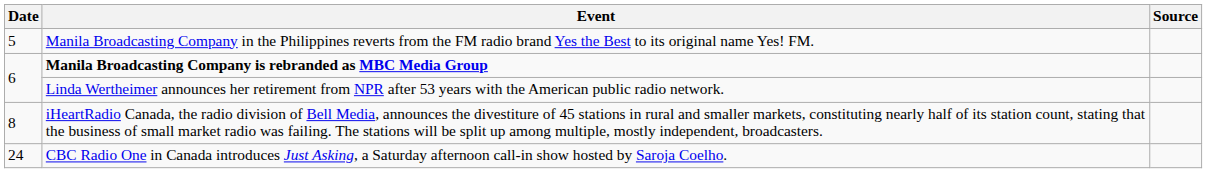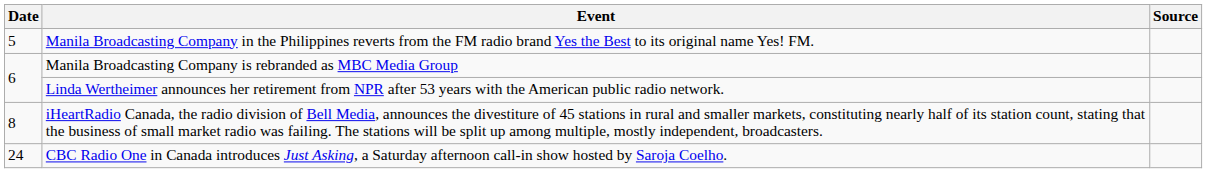(267, 65) bold -> (252, 65) normal
